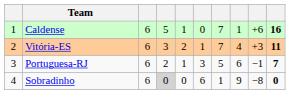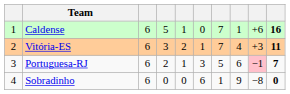(257, 64) no background -> (257, 64) pink background
(166, 81) lightgrey background -> (166, 81) no background
